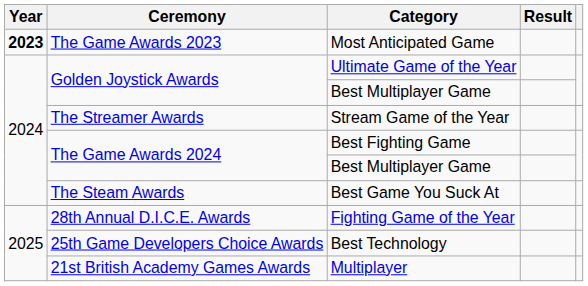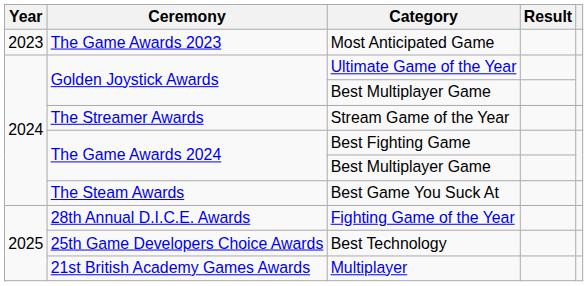(26, 42) bold -> (26, 42) normal
